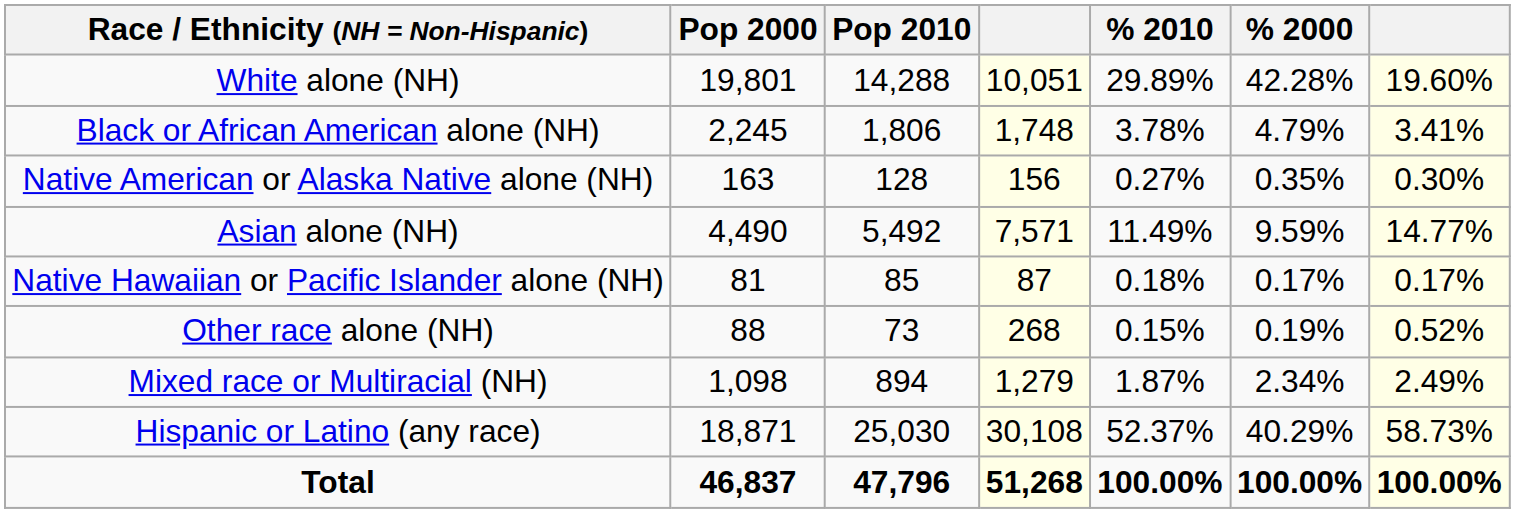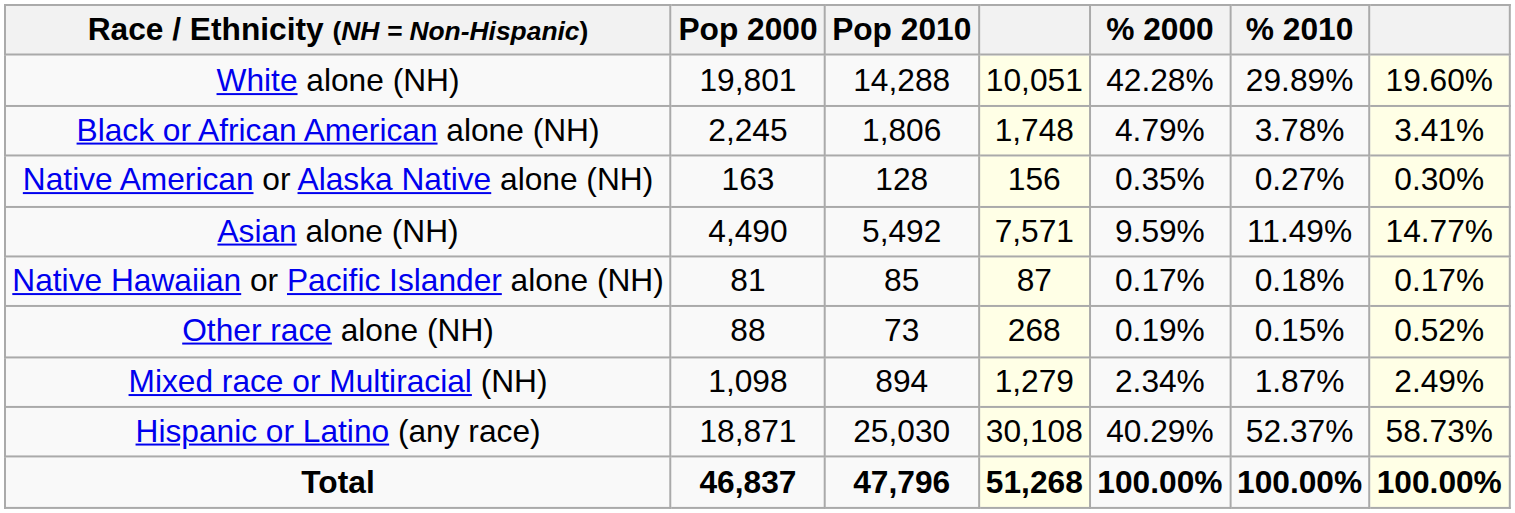columns swapped: (1300, 29) <-> (1160, 29)
